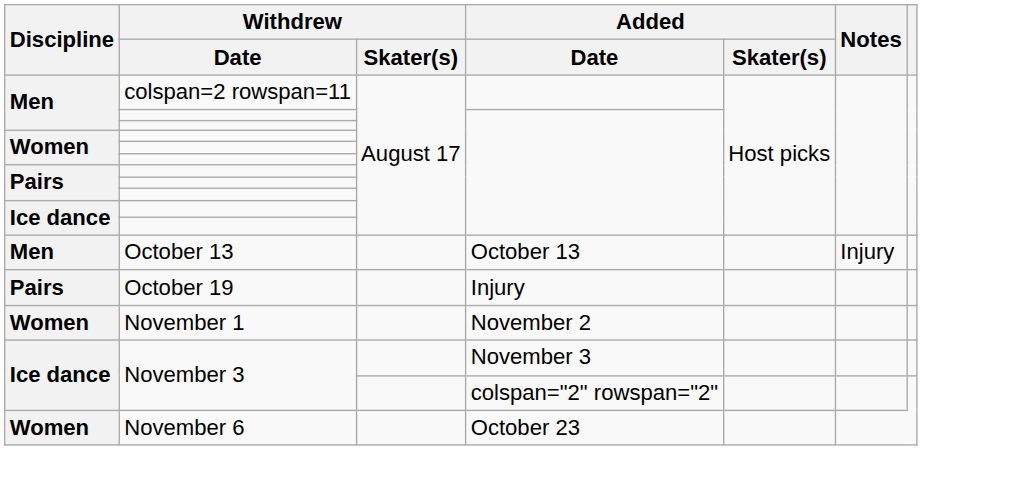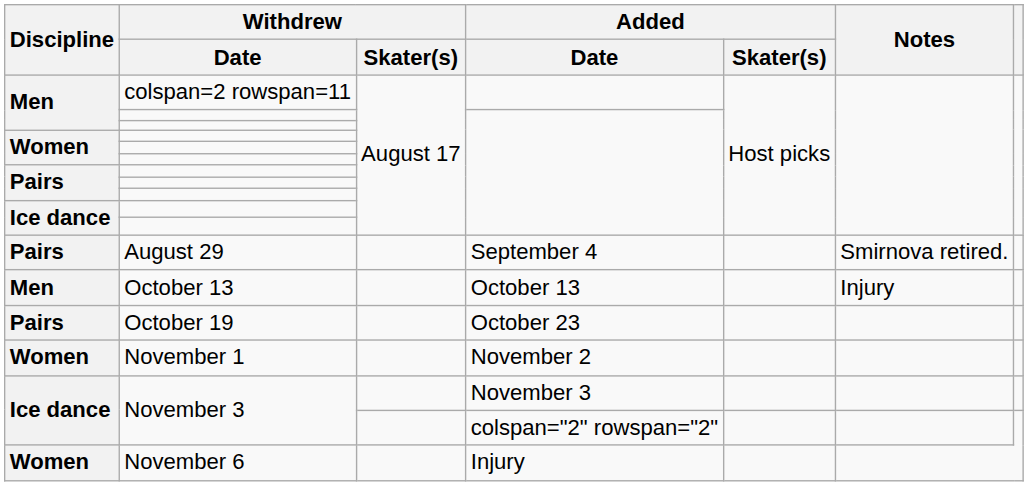+ row: (37, 252)
(498, 287) Injury -> (525, 322) October 23
(525, 427) October 23 -> (498, 462) Injury
